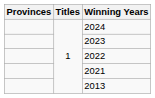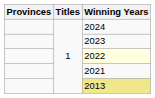(95, 56) no background -> (95, 56) lightyellow background
(95, 86) no background -> (95, 86) khaki background
